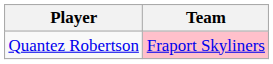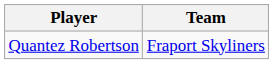(206, 44) pink background -> (206, 44) no background
